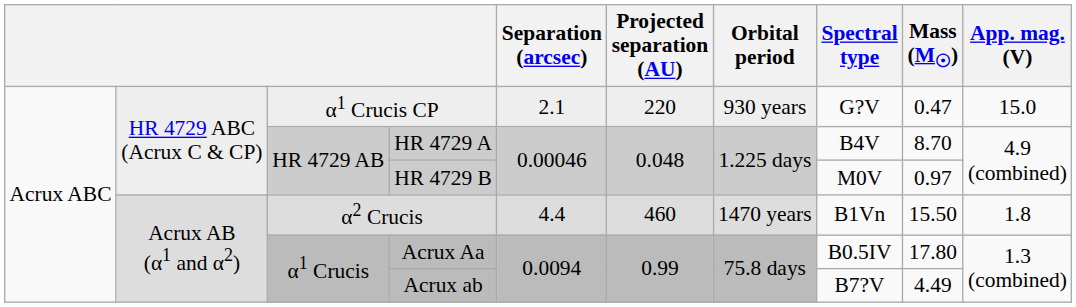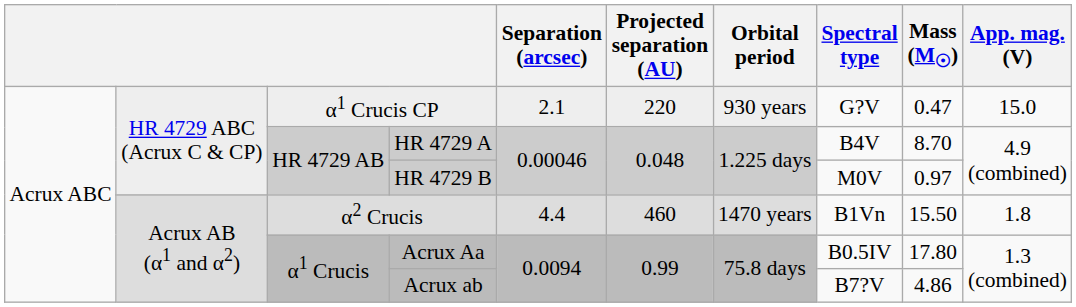(933, 285) 4.49 -> (933, 285) 4.86
